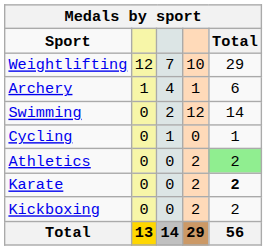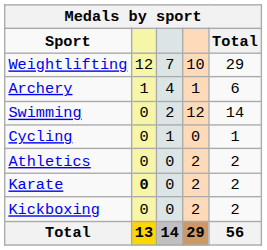(235, 161) lightgreen background -> (235, 161) no background
(144, 185) normal -> (144, 185) bold
(235, 185) bold -> (235, 185) normal
